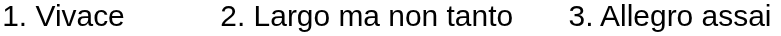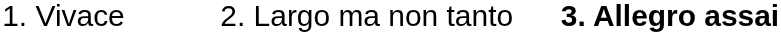(670, 16) normal -> (670, 16) bold
